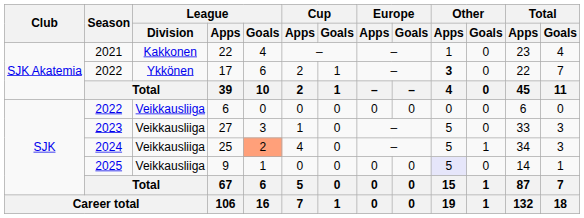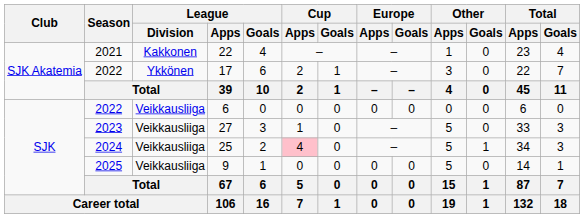(449, 71) bold -> (449, 71) normal
(263, 147) lightsalmon background -> (263, 147) no background
(300, 147) no background -> (300, 147) pink background
(449, 166) lavender background -> (449, 166) no background
